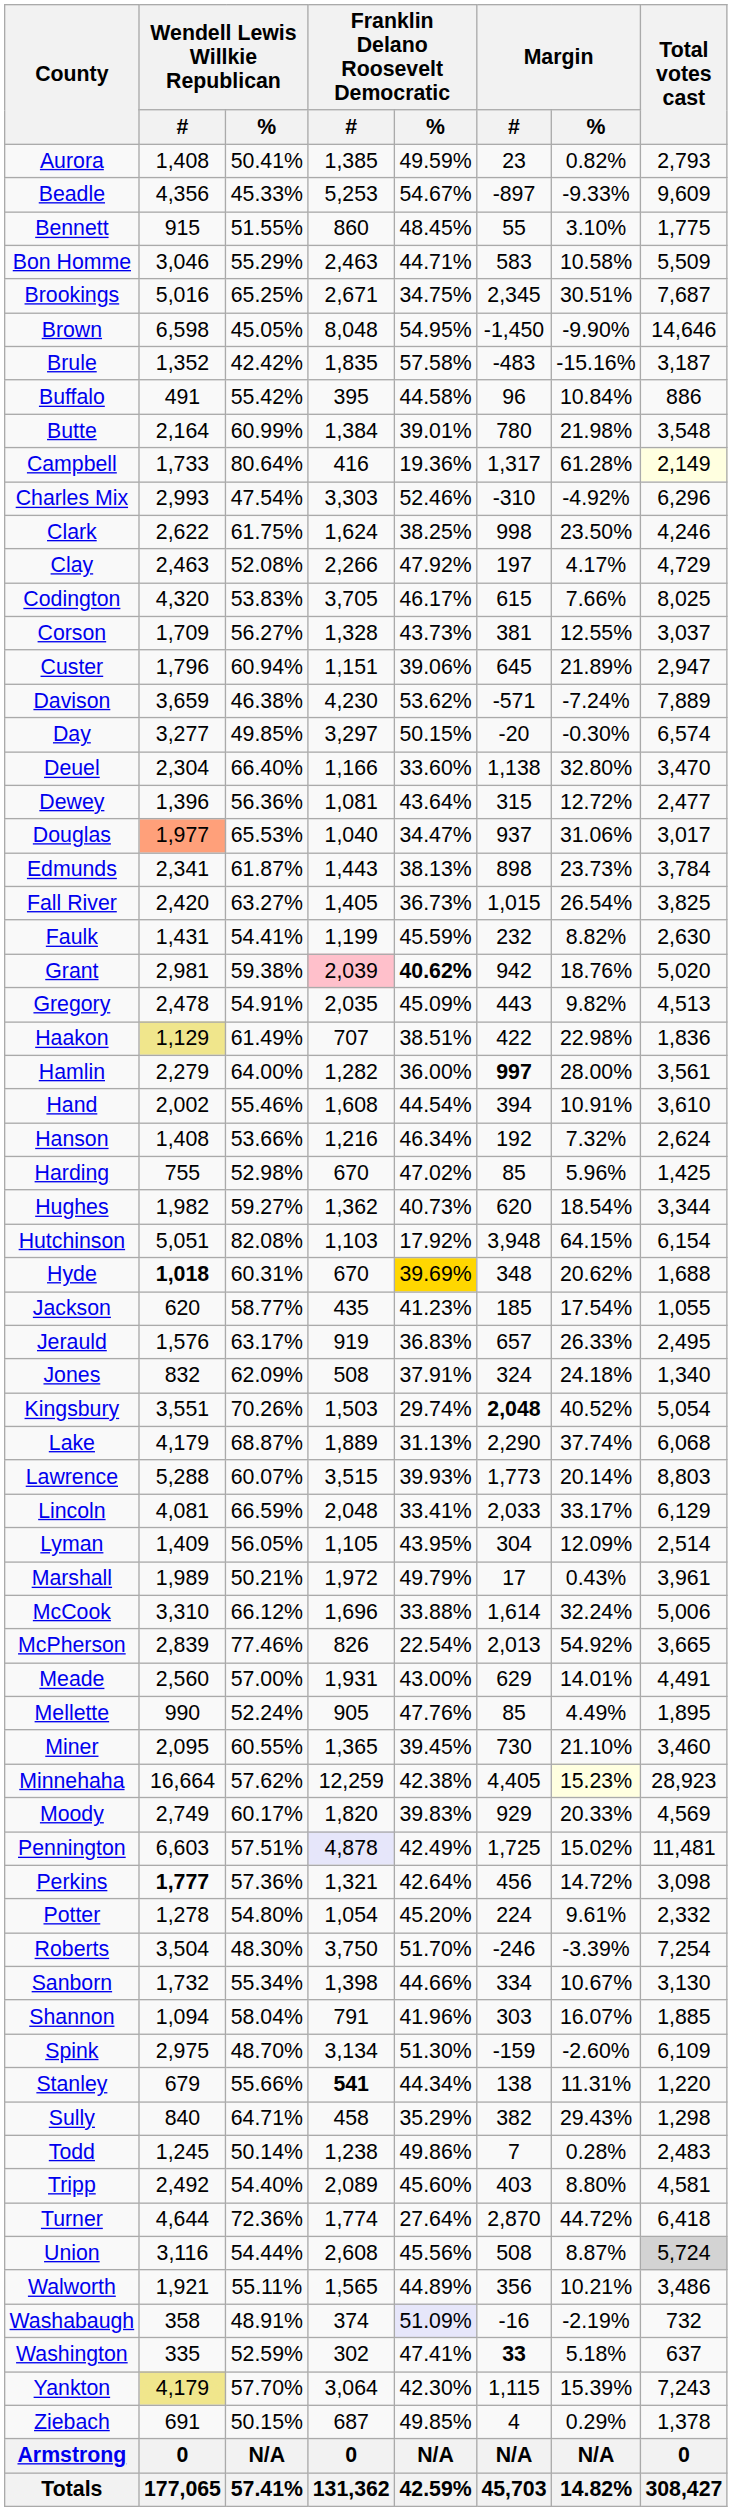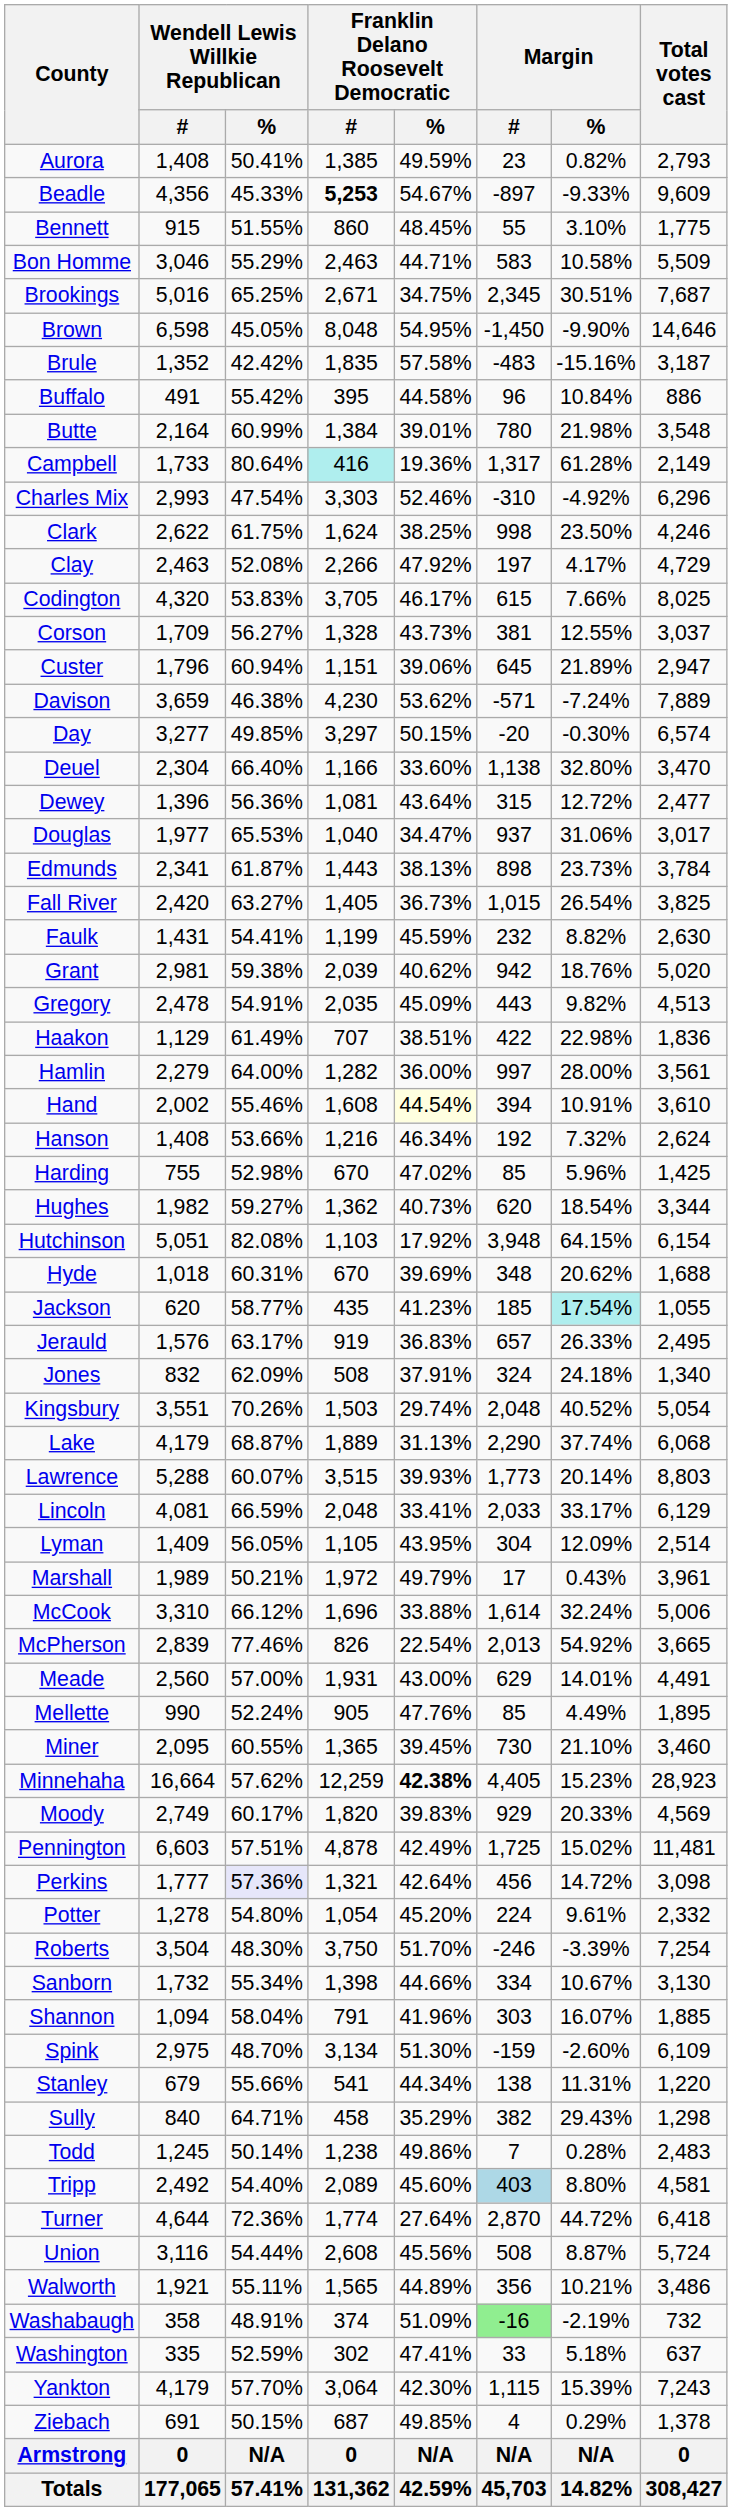(351, 194) normal -> (351, 194) bold
(351, 464) no background -> (351, 464) paleturquoise background
(684, 464) lightyellow background -> (684, 464) no background
(182, 835) lightsalmon background -> (182, 835) no background
(351, 970) pink background -> (351, 970) no background
(436, 970) bold -> (436, 970) normal
(182, 1038) khaki background -> (182, 1038) no background
(514, 1071) bold -> (514, 1071) normal
(436, 1105) no background -> (436, 1105) lightyellow background
(182, 1274) bold -> (182, 1274) normal
(436, 1274) gold background -> (436, 1274) no background
(596, 1308) no background -> (596, 1308) paleturquoise background
(514, 1409) bold -> (514, 1409) normal
(436, 1780) normal -> (436, 1780) bold
(596, 1780) lightyellow background -> (596, 1780) no background
(351, 1848) lavender background -> (351, 1848) no background
(182, 1881) bold -> (182, 1881) normal
(267, 1881) no background -> (267, 1881) lavender background
(351, 2084) bold -> (351, 2084) normal
(514, 2185) no background -> (514, 2185) lightblue background
(684, 2253) lightgrey background -> (684, 2253) no background
(436, 2320) lavender background -> (436, 2320) no background
(514, 2320) no background -> (514, 2320) lightgreen background
(514, 2354) bold -> (514, 2354) normal
(182, 2388) khaki background -> (182, 2388) no background
